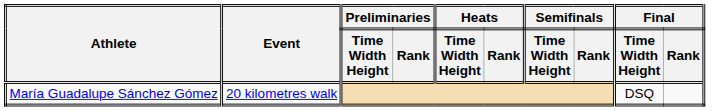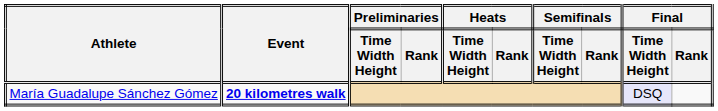(282, 94) normal -> (286, 94) bold
(639, 94) no background -> (648, 94) lavender background
